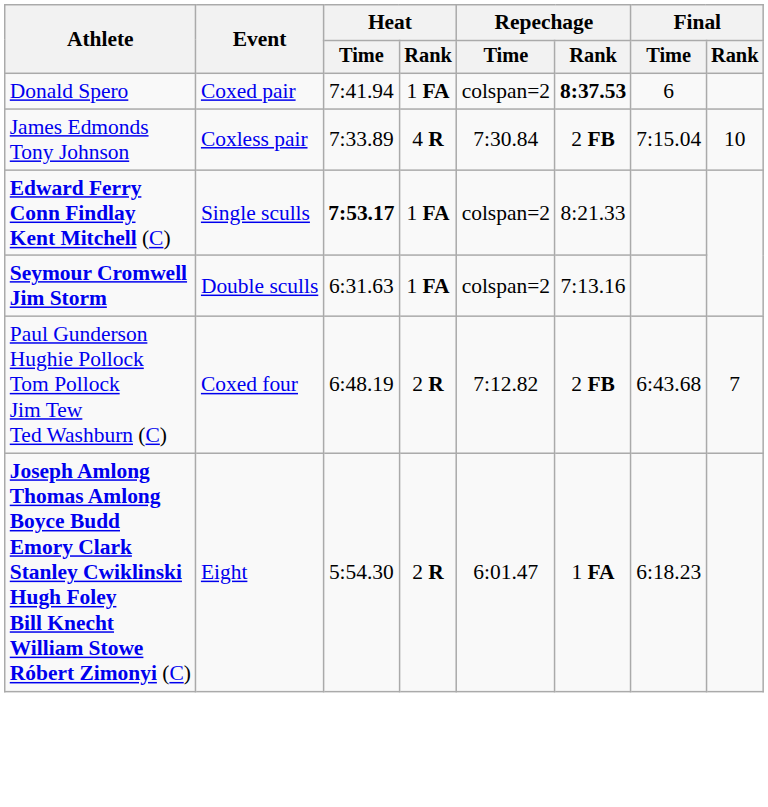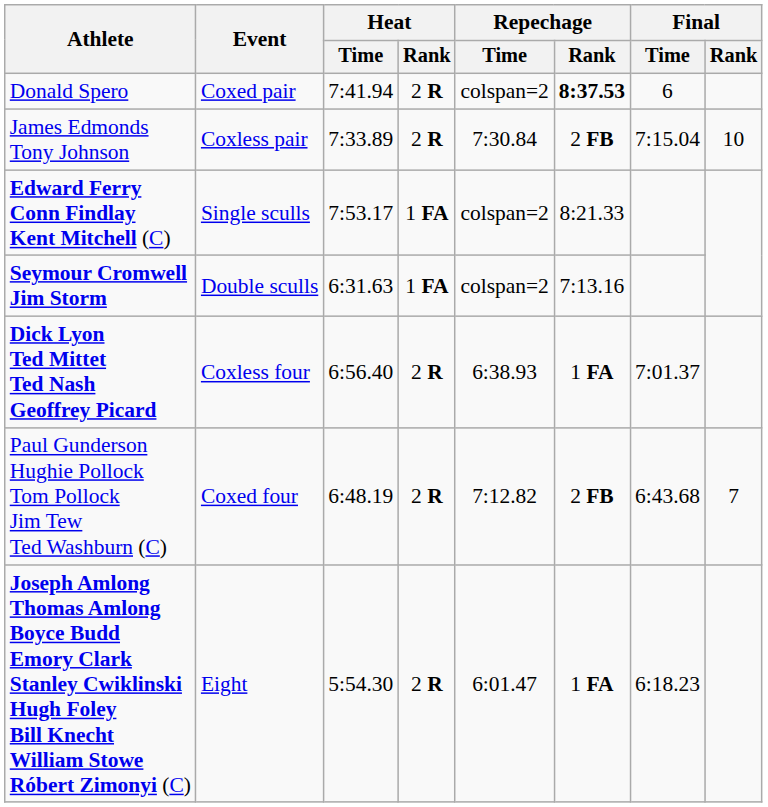(428, 91) 1 FA -> (427, 91) 2 R
(428, 139) 4 R -> (427, 139) 2 R
(361, 212) bold -> (361, 212) normal
+ row: (83, 372)
